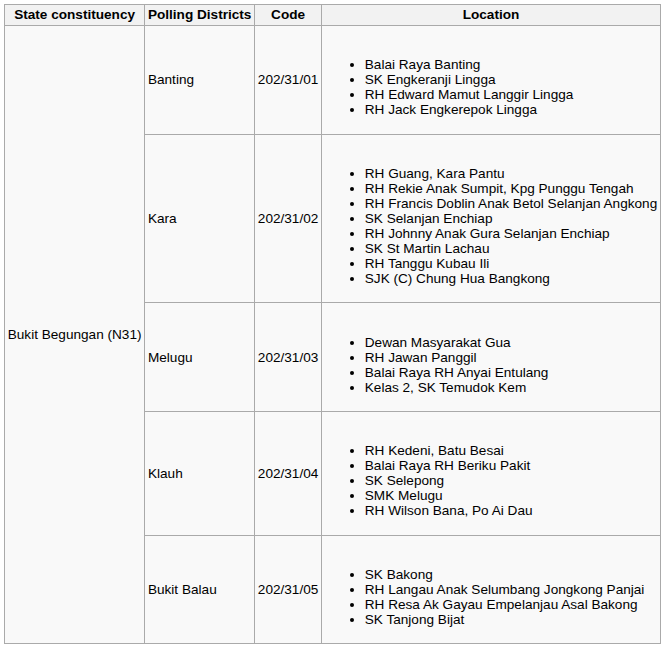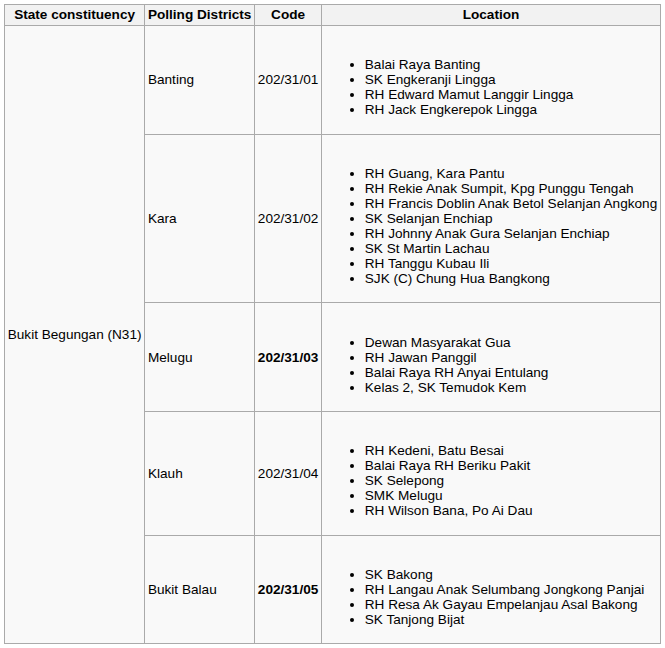(288, 357) normal -> (288, 357) bold
(288, 589) normal -> (288, 589) bold
